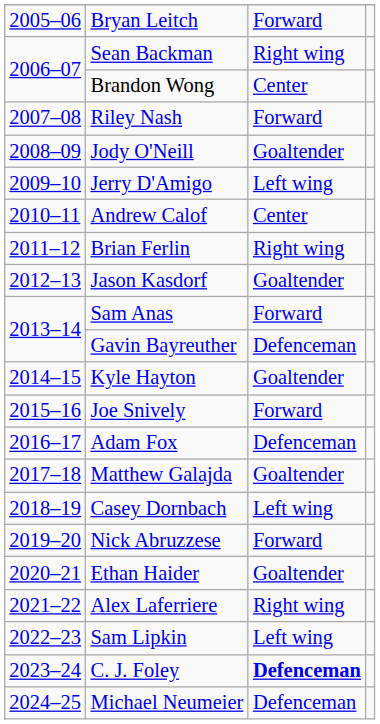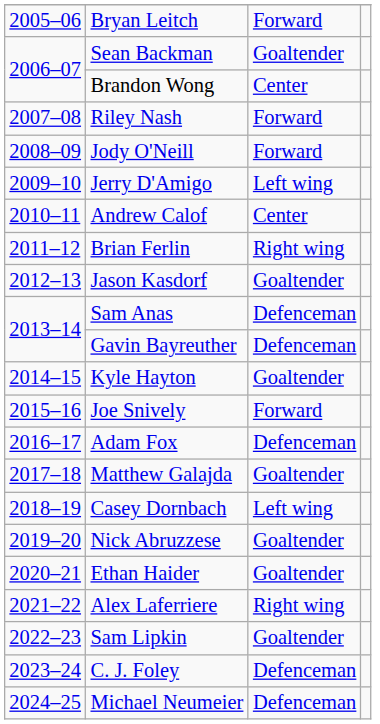(299, 53) Right wing -> (298, 53) Goaltender
(298, 150) Goaltender -> (288, 150) Forward
(288, 313) Forward -> (305, 313) Defenceman
(288, 540) Forward -> (298, 540) Goaltender
(293, 637) Left wing -> (298, 637) Goaltender
(307, 670) bold -> (305, 670) normal
